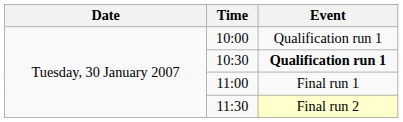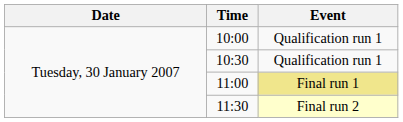(328, 60) bold -> (328, 60) normal
(328, 83) no background -> (328, 83) khaki background
